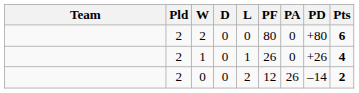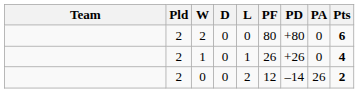columns swapped: (292, 14) <-> (317, 14)
